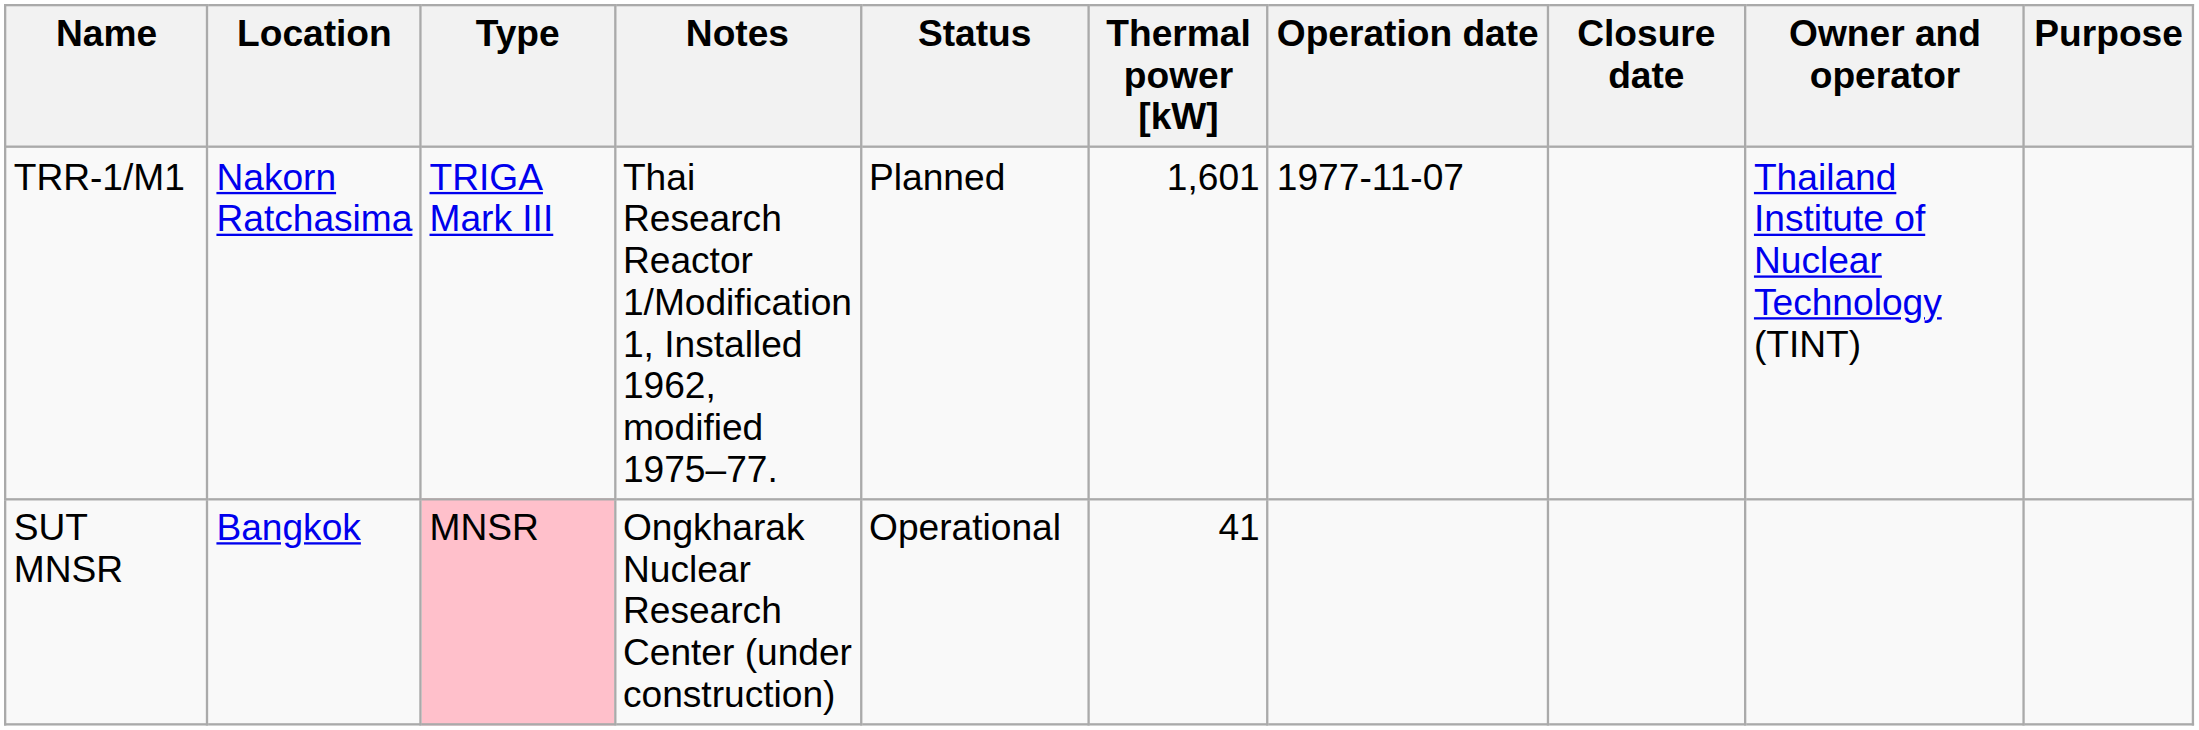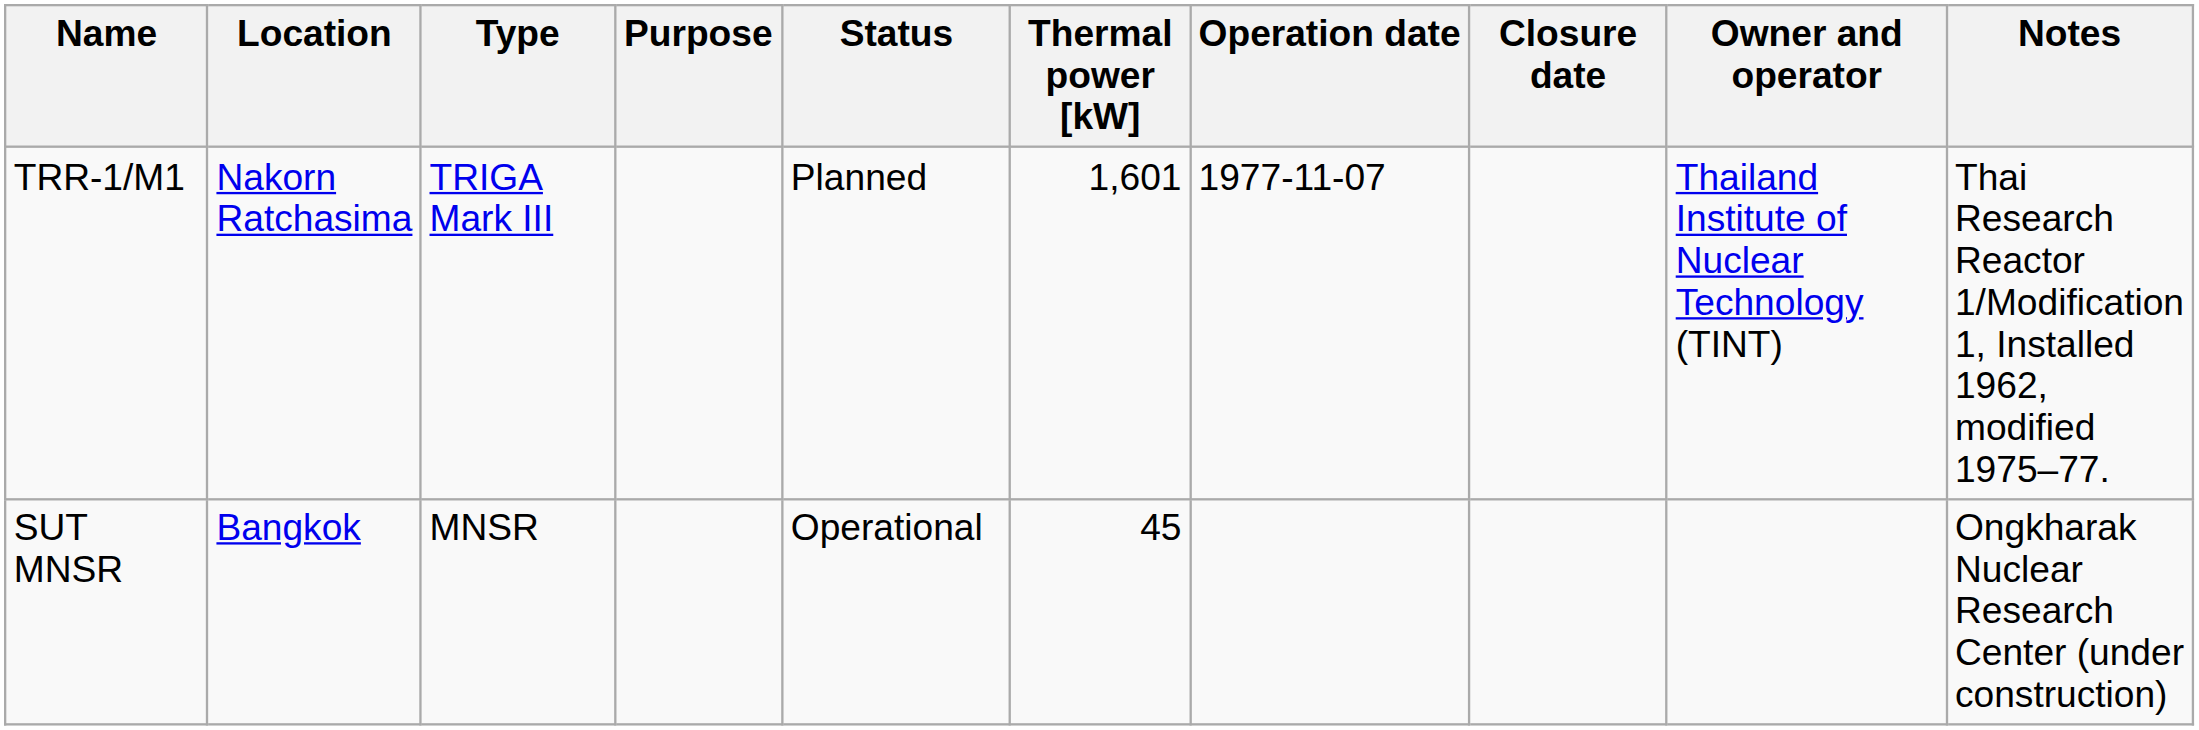columns swapped: (2109, 33) <-> (737, 33)
(484, 527) pink background -> (484, 527) no background
(1239, 527) 41 -> (1161, 527) 45
